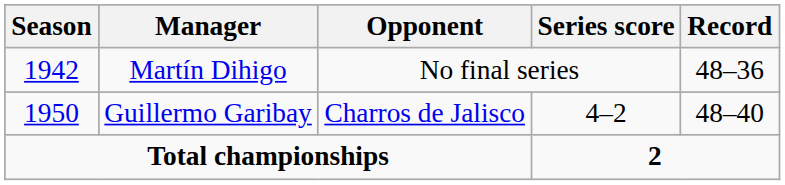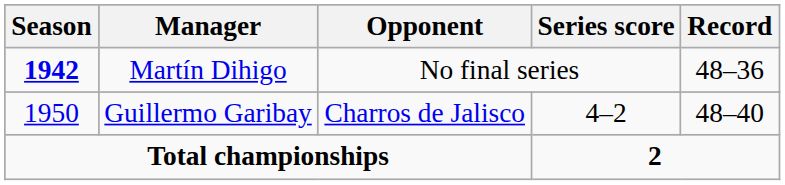(51, 69) normal -> (51, 69) bold
